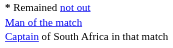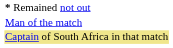(87, 37) no background -> (87, 37) khaki background
